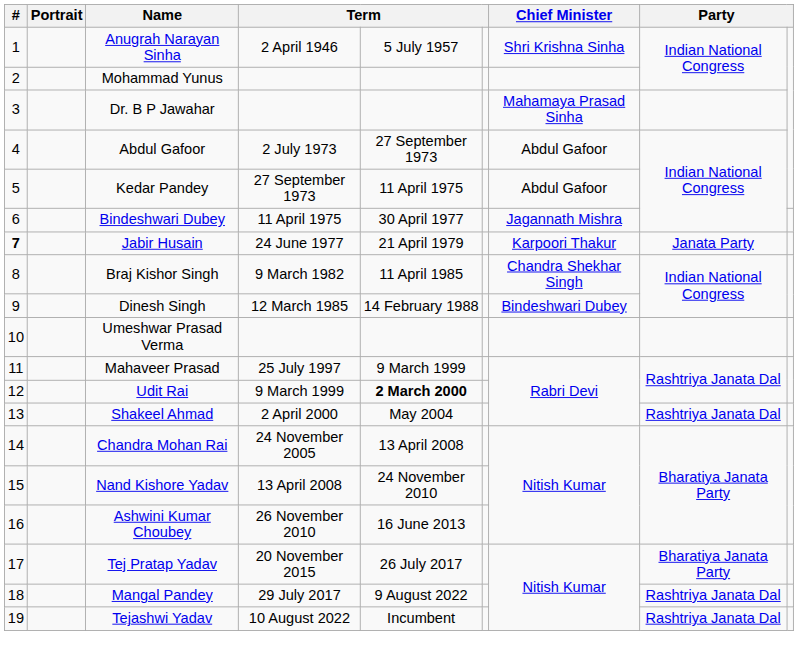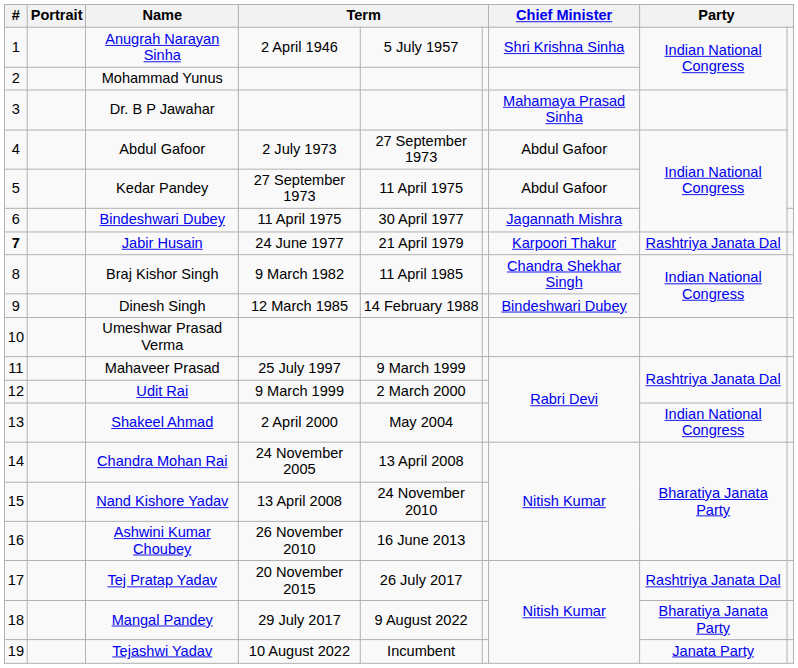(713, 243) Janata Party -> (713, 243) Rashtriya Janata Dal
(421, 391) bold -> (421, 391) normal
(713, 414) Rashtriya Janata Dal -> (713, 422) Indian National Congress
(713, 564) Bharatiya Janata Party -> (713, 580) Rashtriya Janata Dal
(713, 595) Rashtriya Janata Dal -> (713, 620) Bharatiya Janata Party
(713, 618) Rashtriya Janata Dal -> (713, 651) Janata Party
